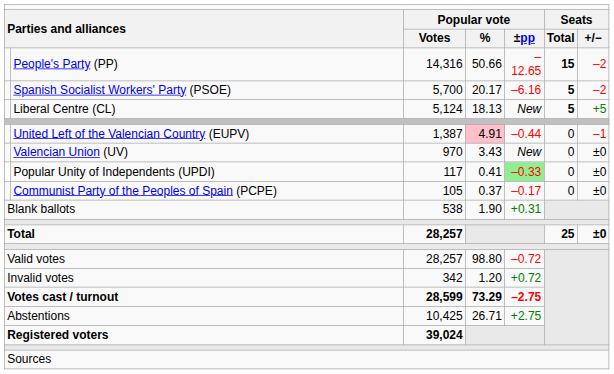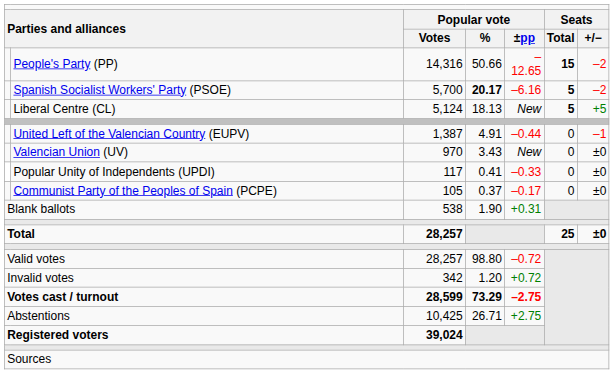(487, 90) normal -> (487, 90) bold
(490, 133) pink background -> (490, 133) no background
(526, 171) lightgreen background -> (526, 171) no background
